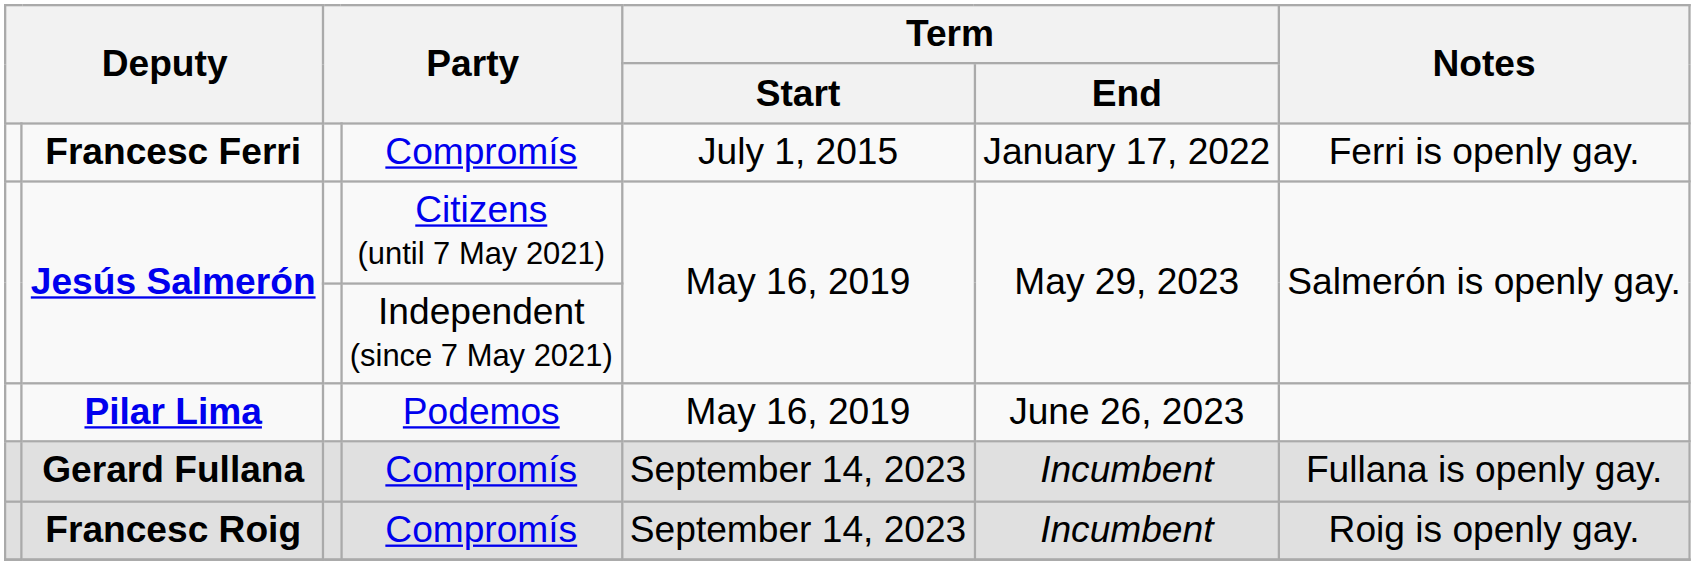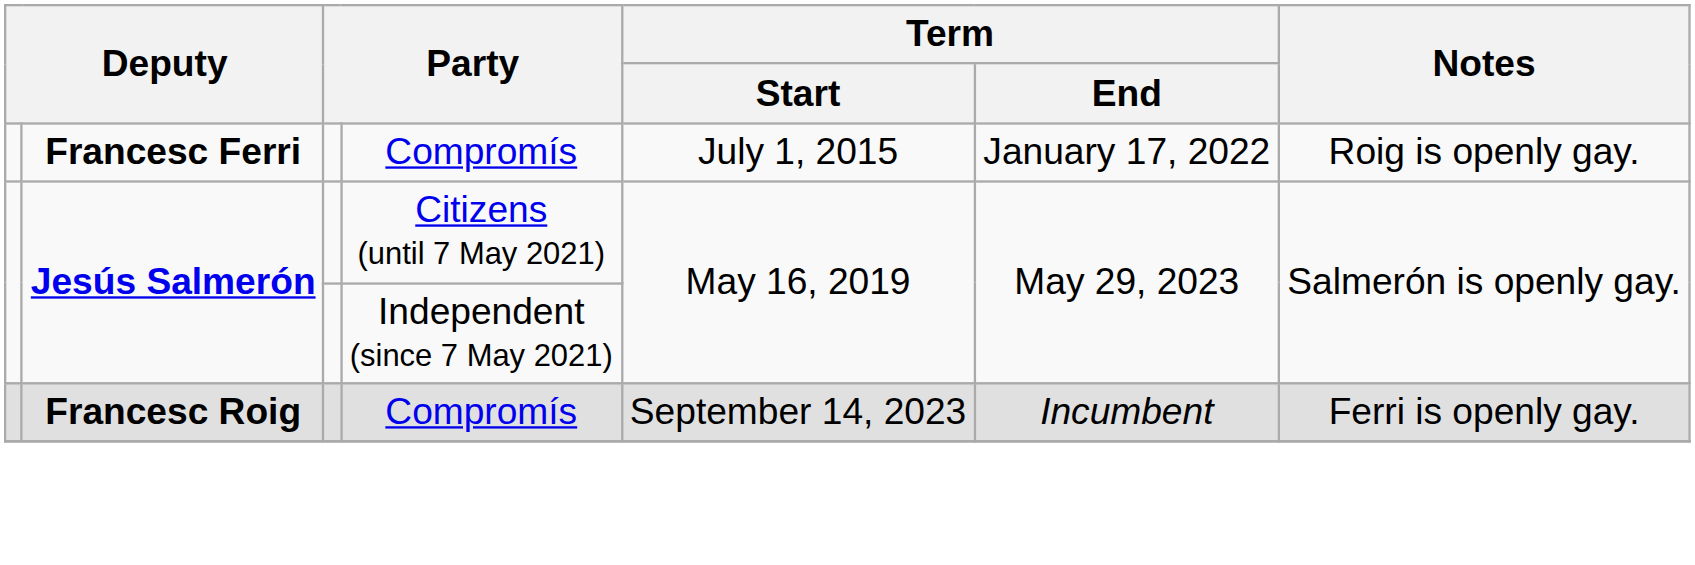(1484, 151) Ferri is openly gay. -> (1484, 151) Roig is openly gay.
- row: (173, 411)
- row: (173, 470)
(1484, 529) Roig is openly gay. -> (1484, 411) Ferri is openly gay.
